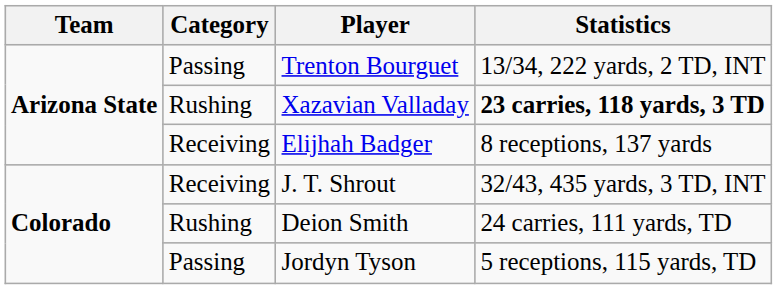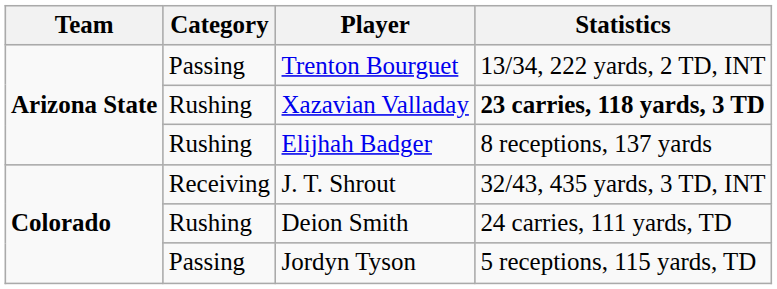(219, 144) Receiving -> (210, 144) Rushing
